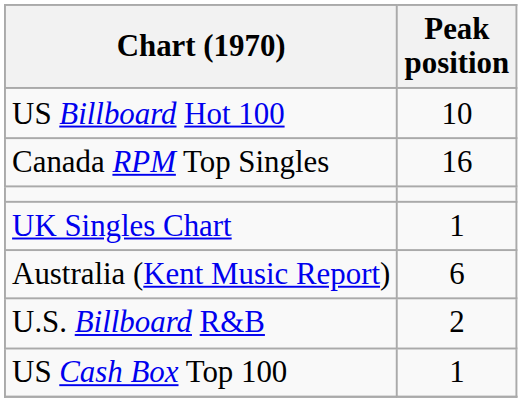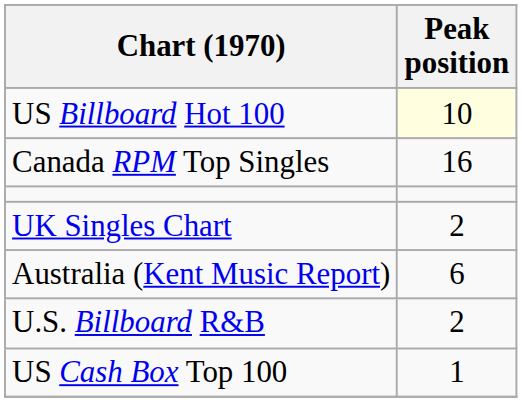(457, 112) no background -> (457, 112) lightyellow background
(457, 224) 1 -> (457, 224) 2
